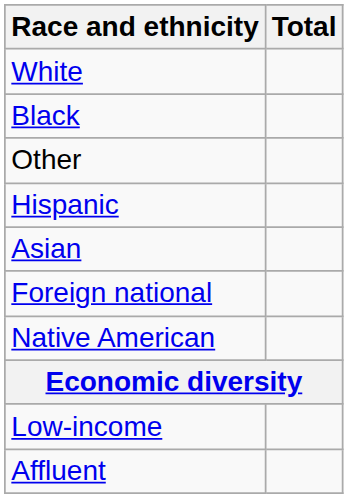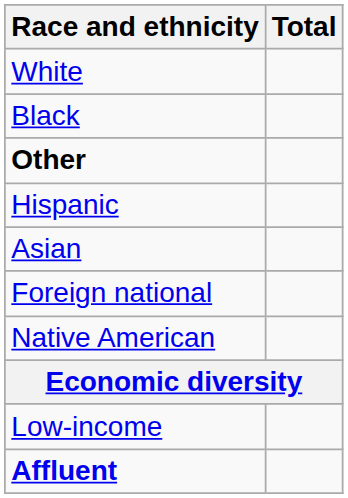(46, 159) normal -> (49, 159) bold
(59, 470) normal -> (64, 470) bold
